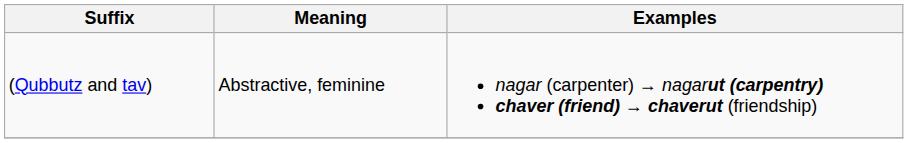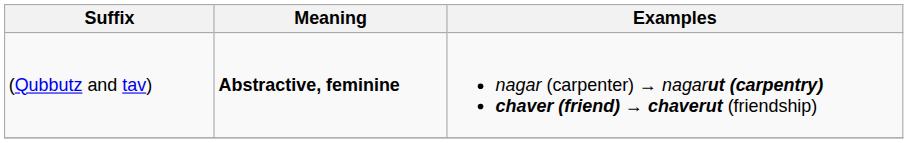(302, 85) normal -> (309, 85) bold
